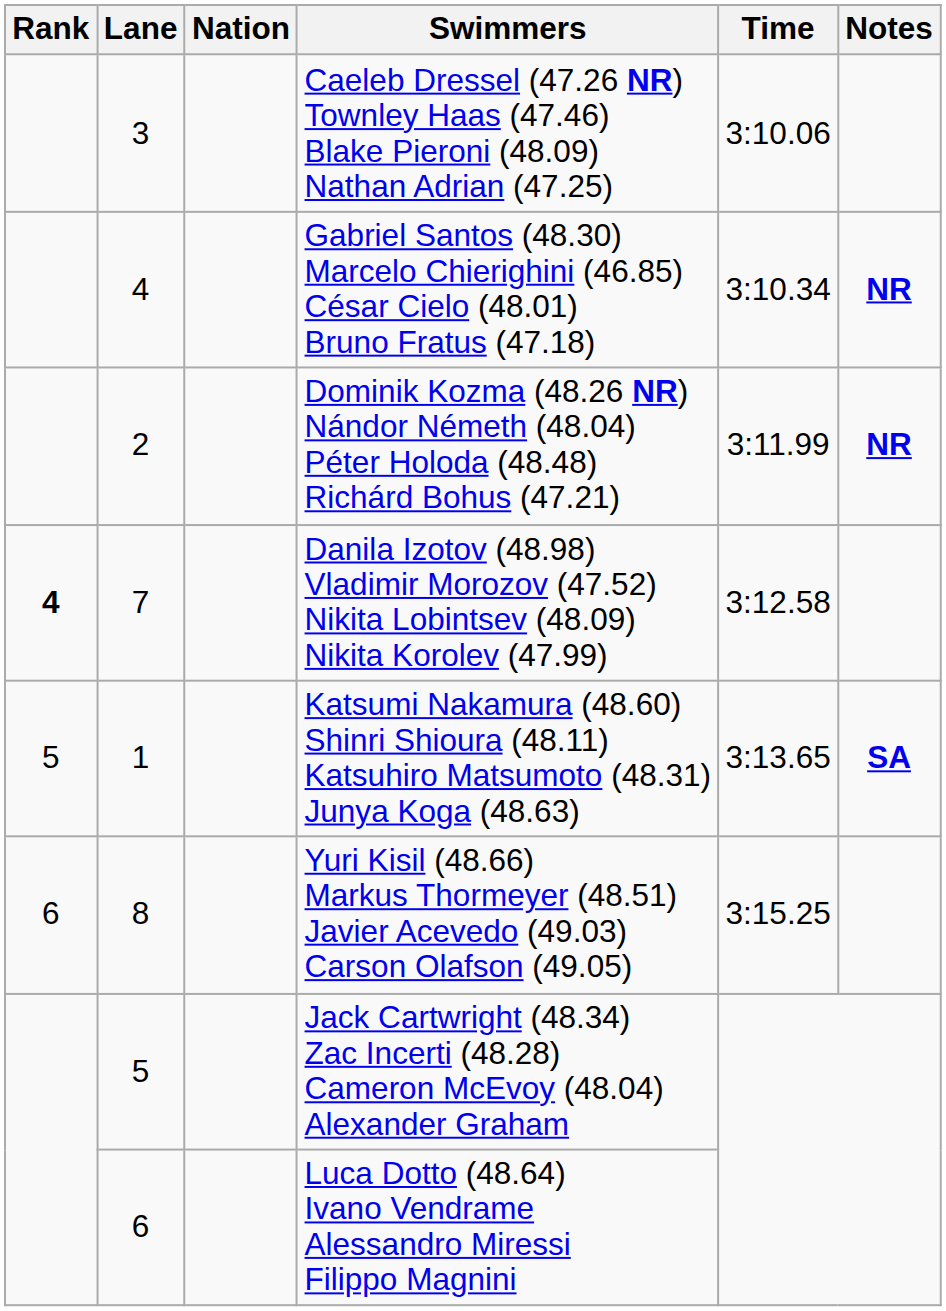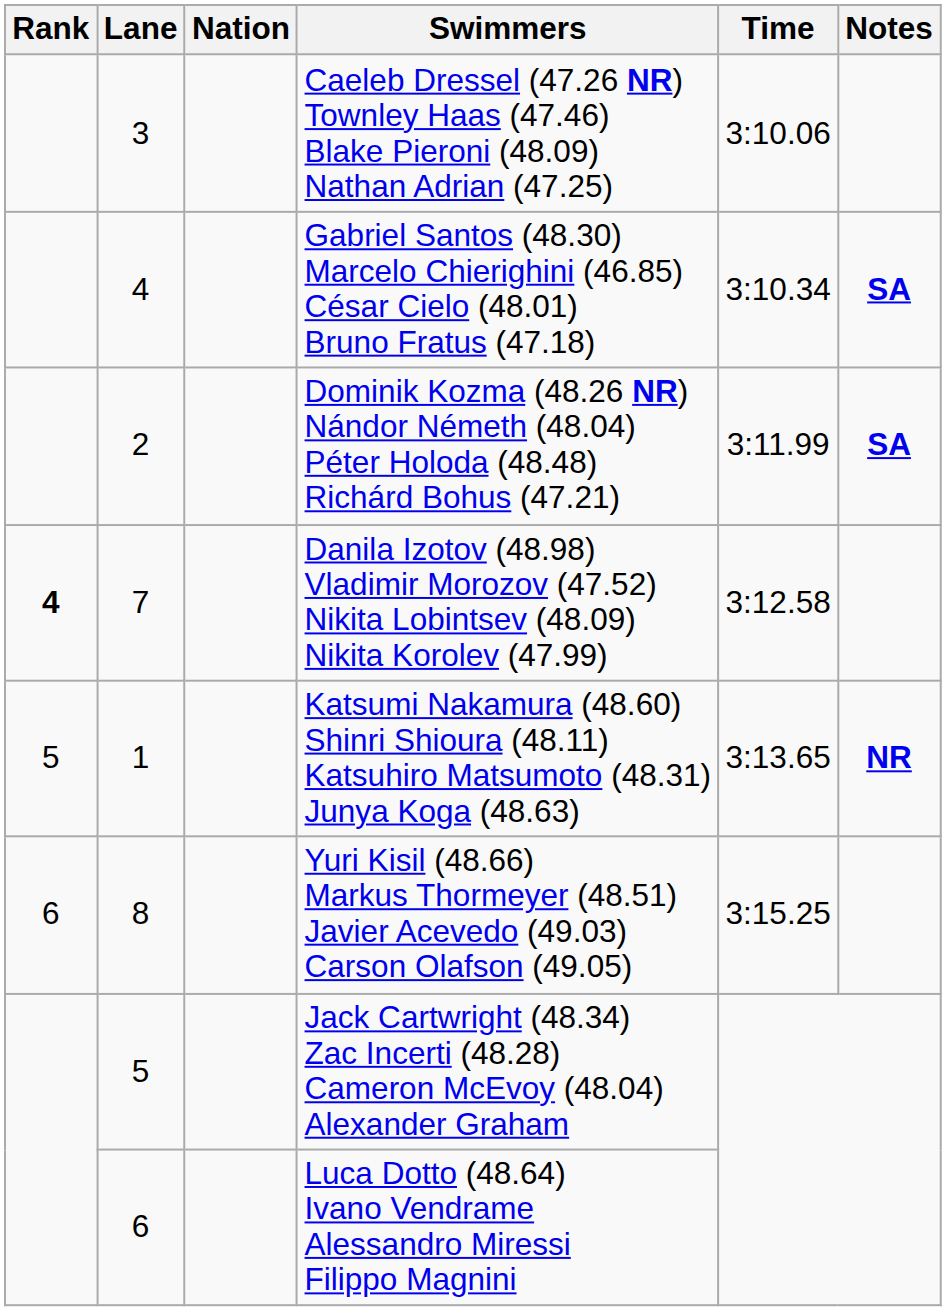(889, 289) NR -> (889, 289) SA
(889, 445) NR -> (889, 445) SA
(889, 758) SA -> (889, 758) NR
